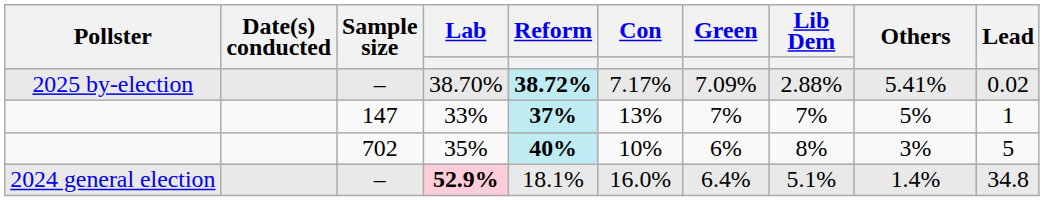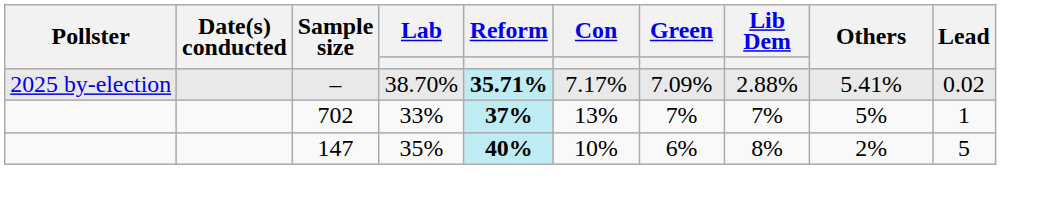(553, 84) 38.72% -> (509, 84) 35.71%
(380, 115) 147 -> (335, 115) 702
(380, 147) 702 -> (335, 147) 147
(915, 147) 3% -> (871, 147) 2%
- row: (466, 179)
